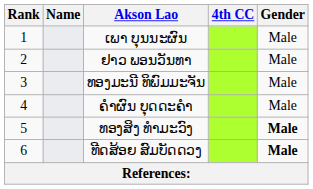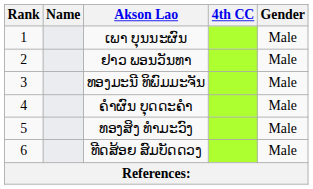(283, 128) bold -> (283, 128) normal
(283, 151) bold -> (283, 151) normal
